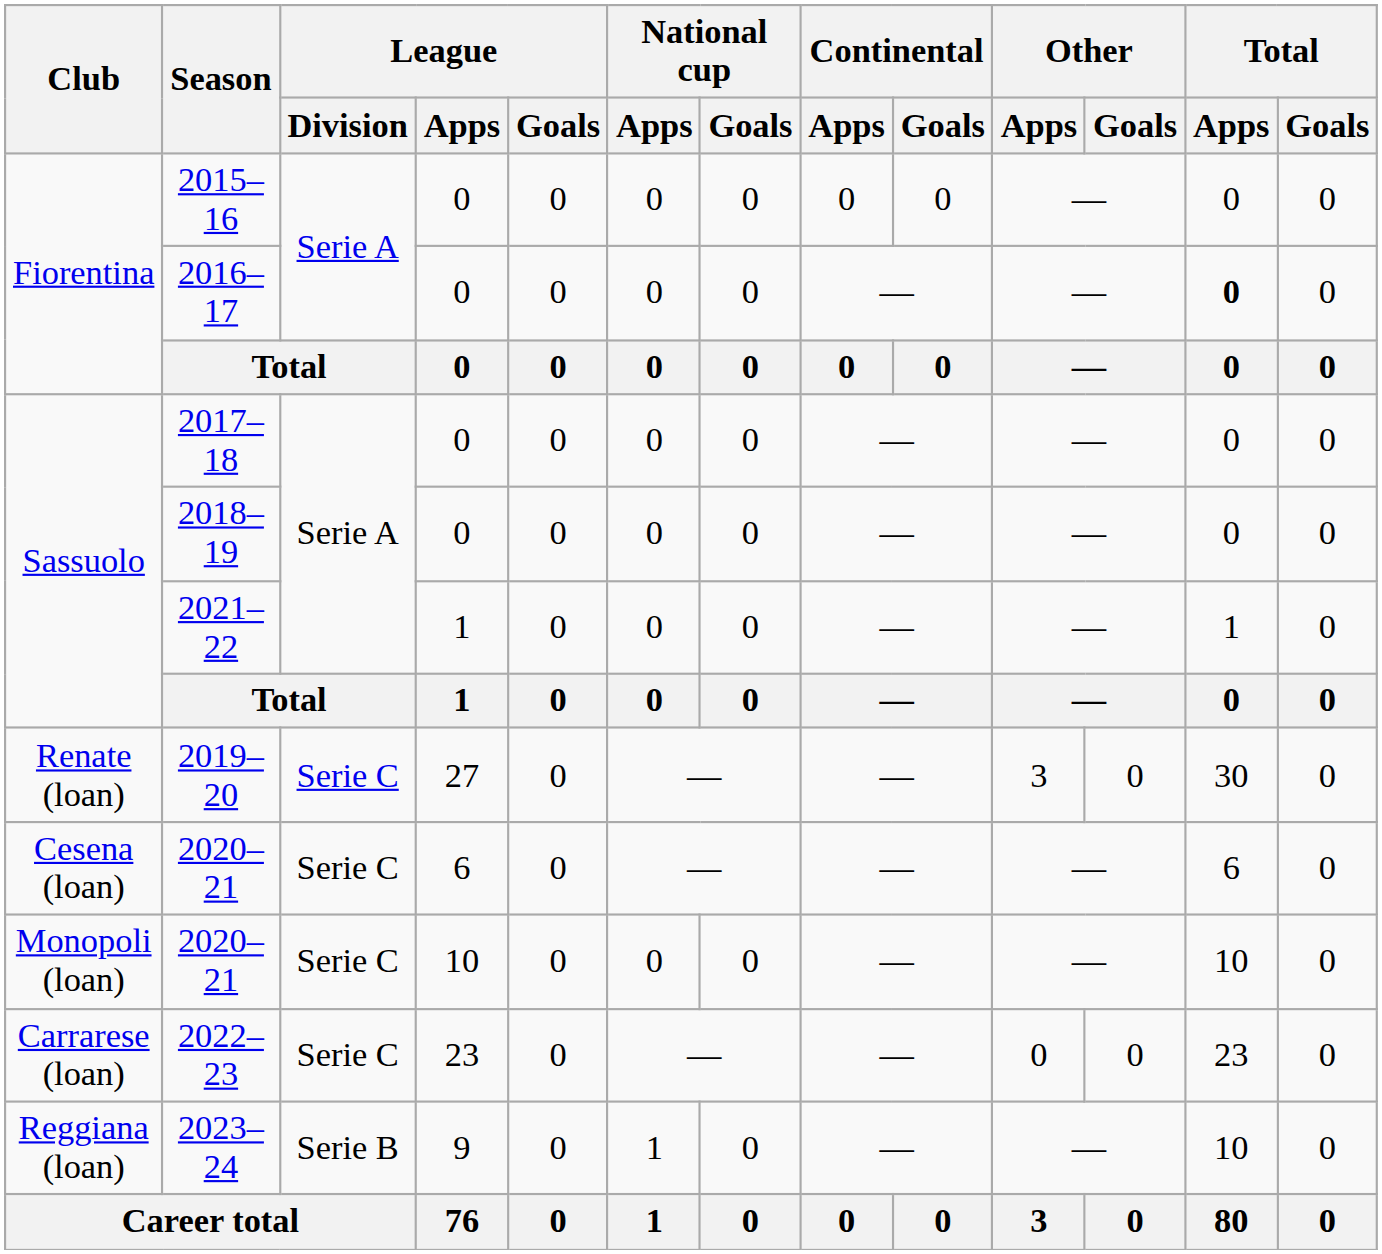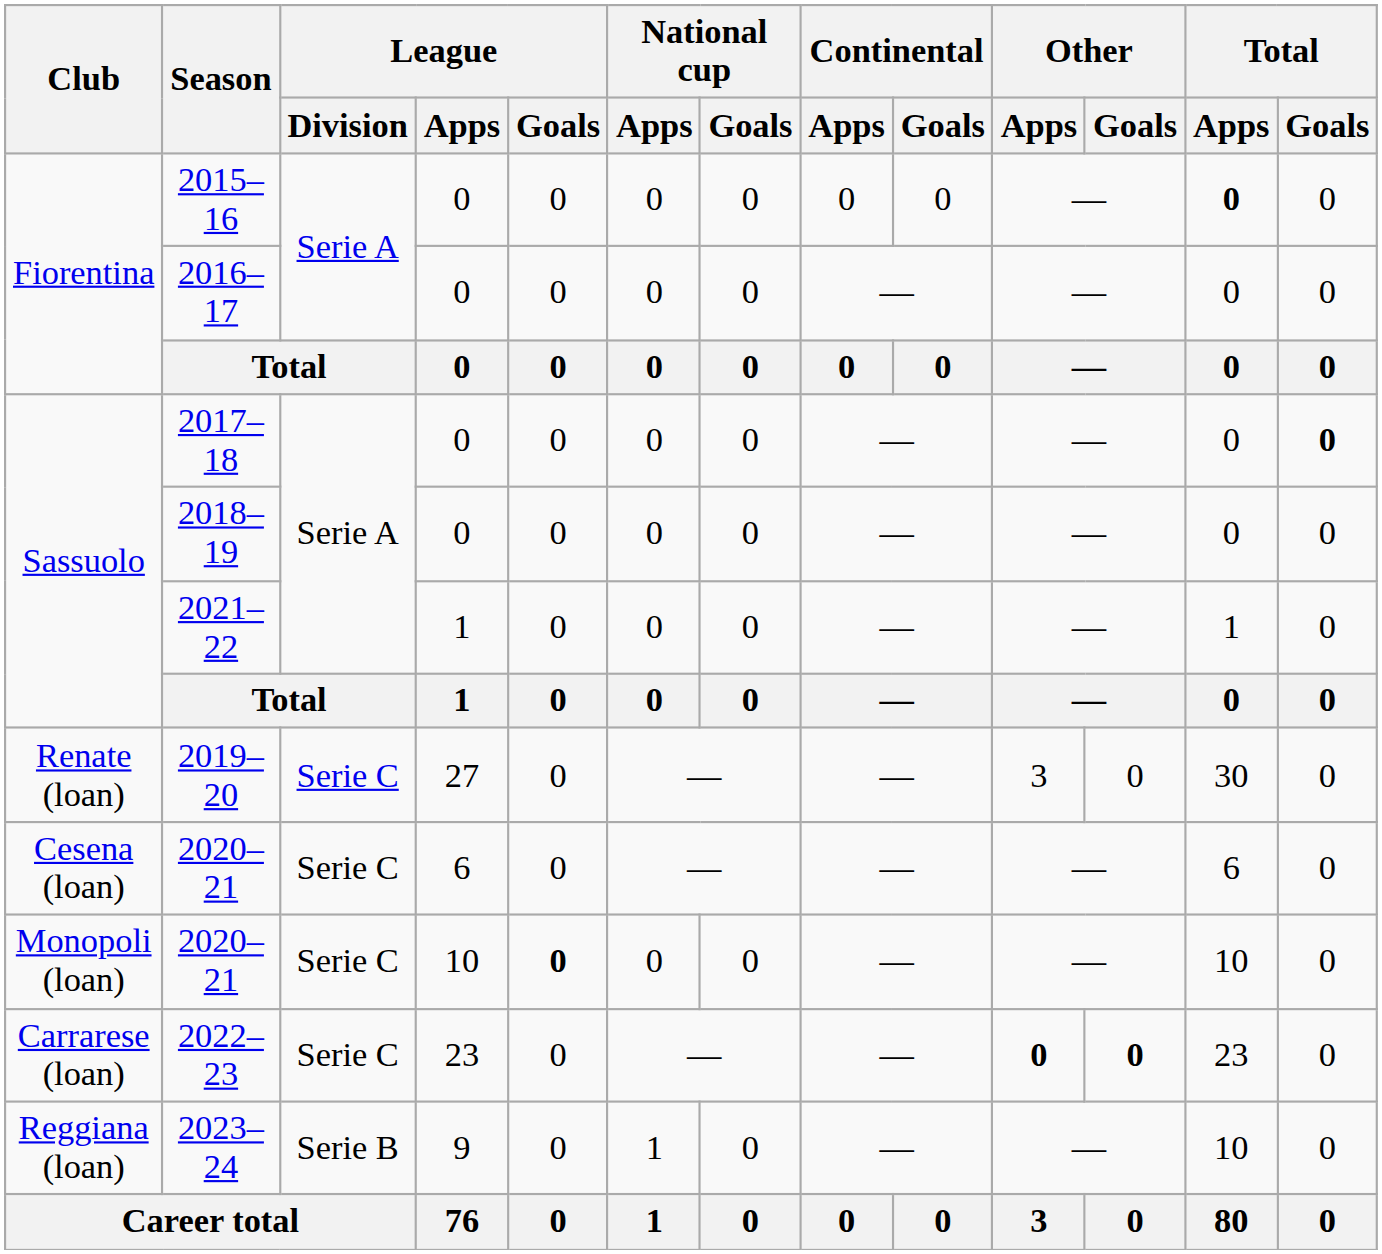(1231, 198) normal -> (1231, 198) bold
(1231, 292) bold -> (1231, 292) normal
(1327, 440) normal -> (1327, 440) bold
(558, 960) normal -> (558, 960) bold
(1039, 1054) normal -> (1039, 1054) bold
(1135, 1054) normal -> (1135, 1054) bold
